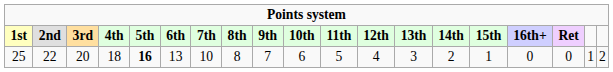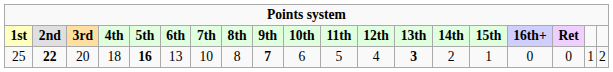(50, 56) normal -> (50, 56) bold
(268, 56) normal -> (268, 56) bold
(414, 56) normal -> (414, 56) bold
